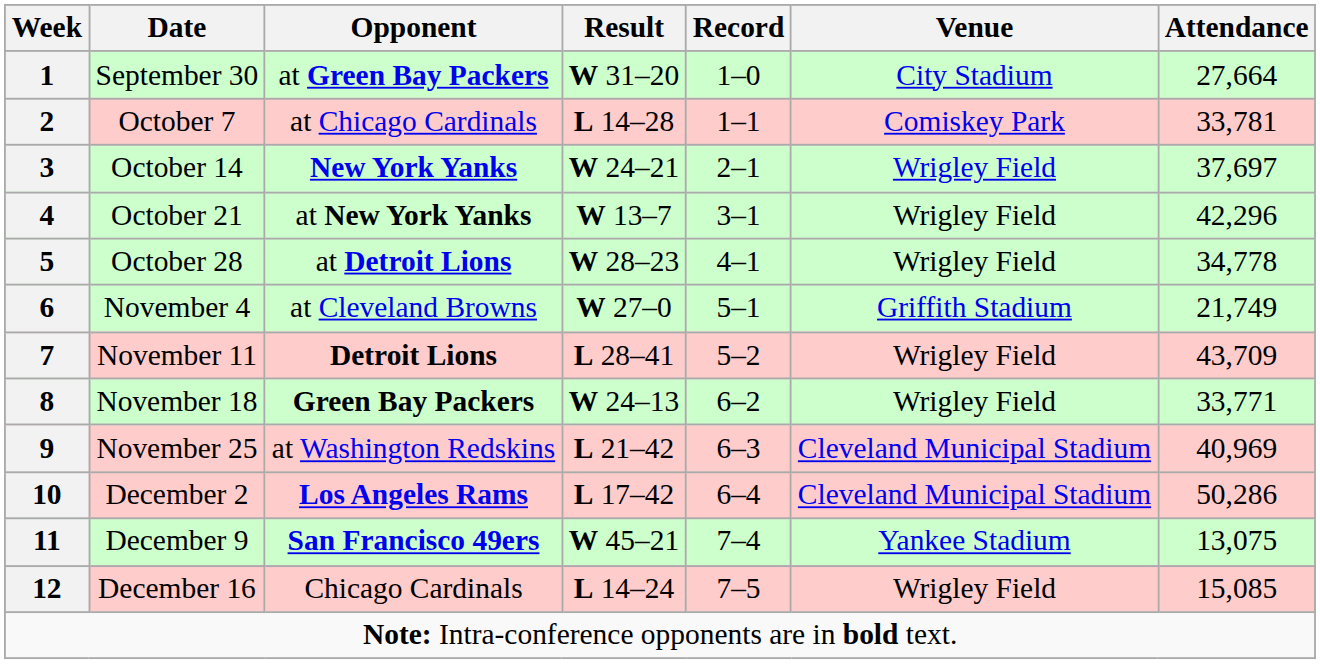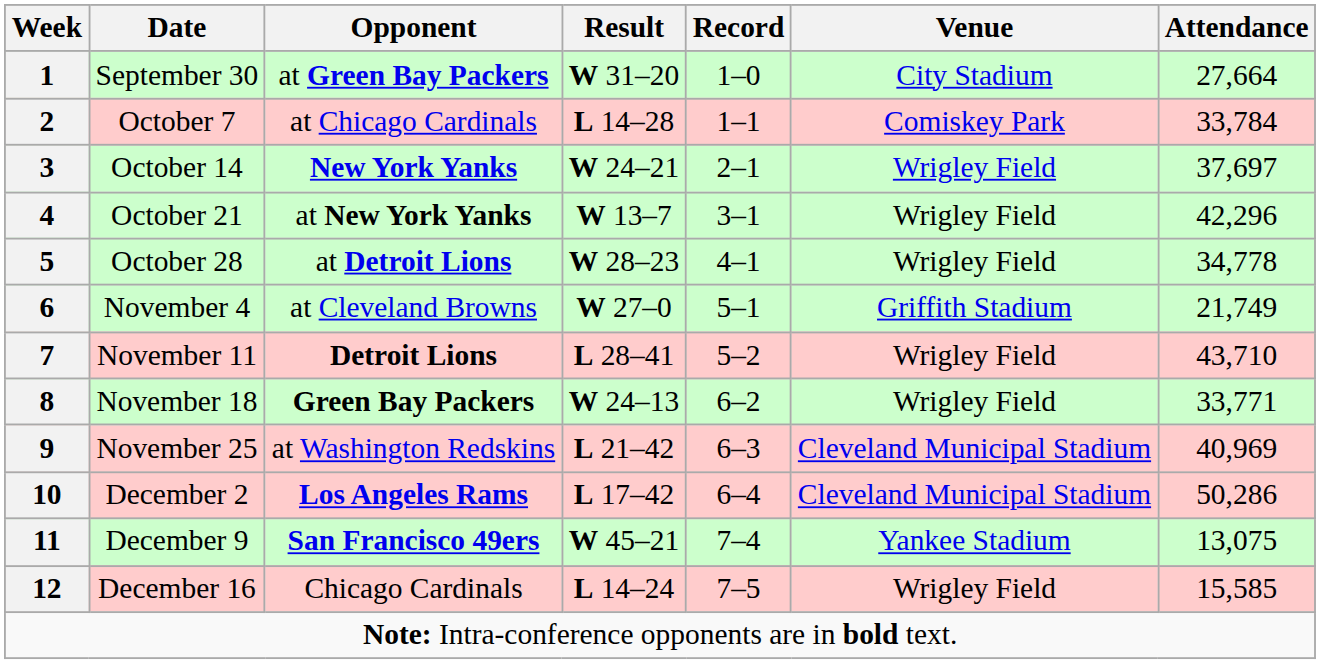(1237, 121) 33,781 -> (1237, 121) 33,784
(1237, 354) 43,709 -> (1237, 354) 43,710
(1237, 588) 15,085 -> (1237, 588) 15,585
